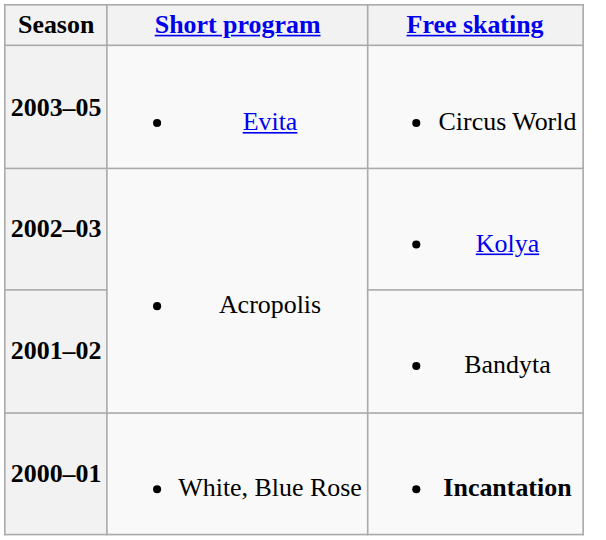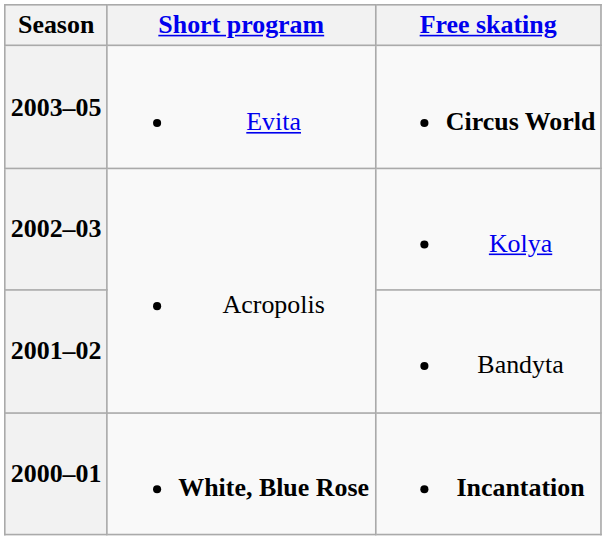(475, 122) normal -> (488, 122) bold
(238, 488) normal -> (241, 488) bold
